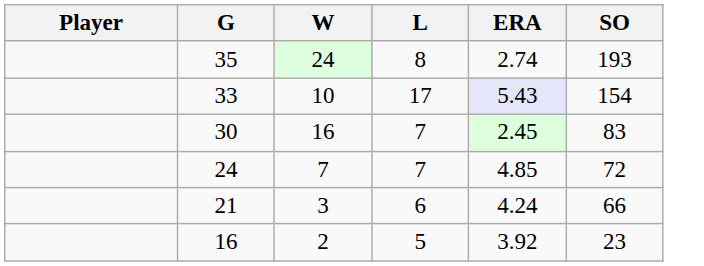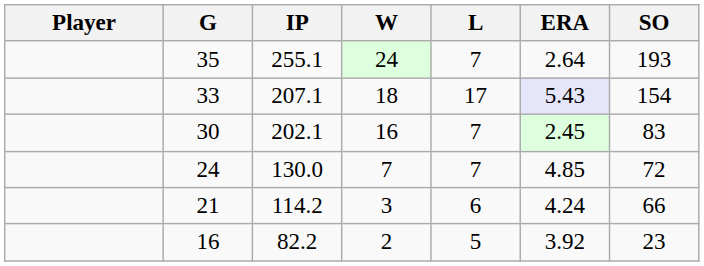+ column: (297, 22)
(420, 59) 8 -> (476, 59) 7
(517, 59) 2.74 -> (565, 59) 2.64
(323, 95) 10 -> (386, 95) 18
